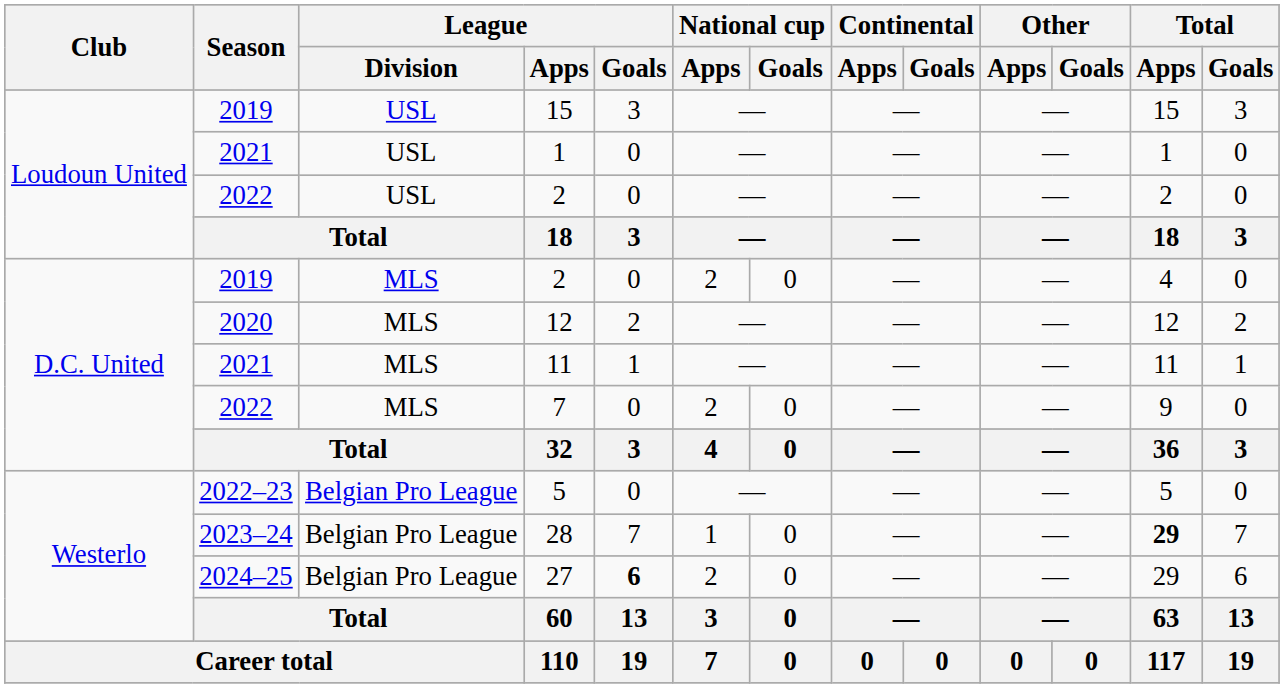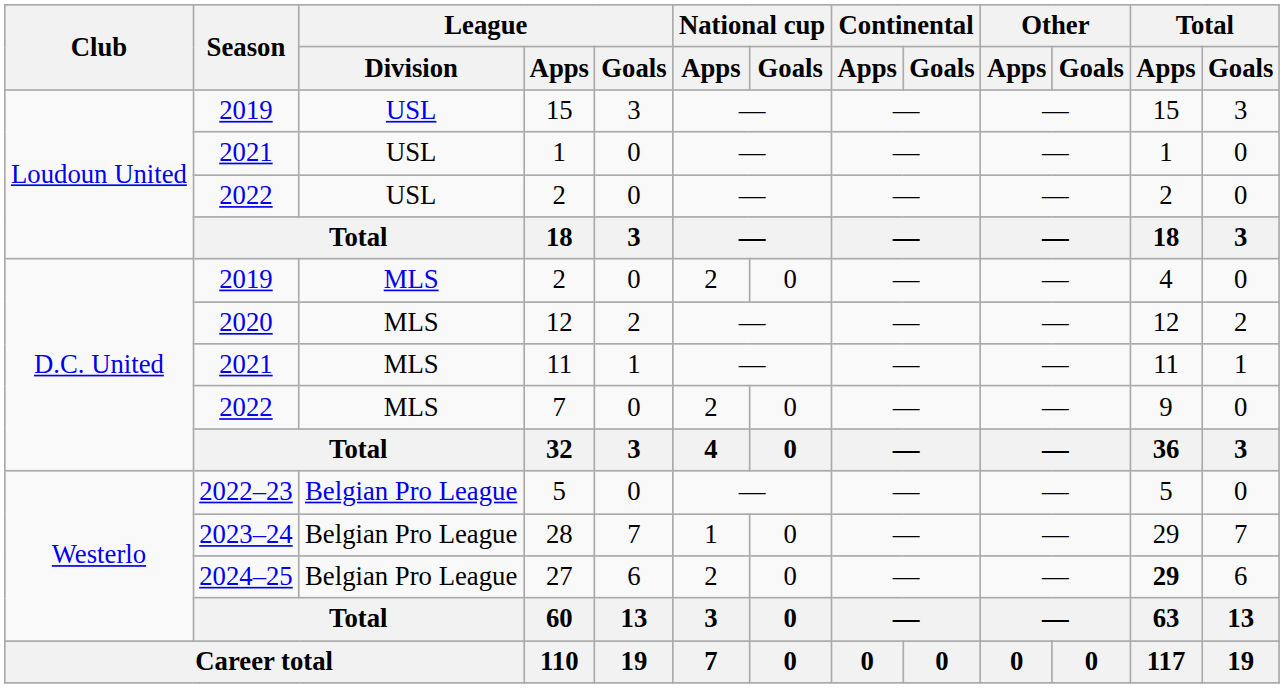(1166, 534) bold -> (1166, 534) normal
(634, 576) bold -> (634, 576) normal
(1166, 576) normal -> (1166, 576) bold
